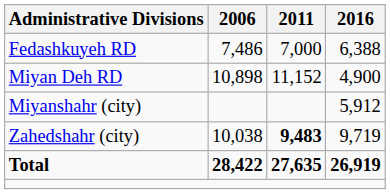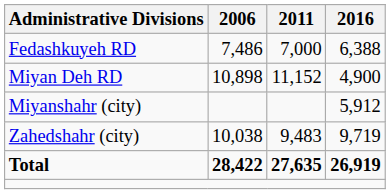(301, 135) bold -> (301, 135) normal
